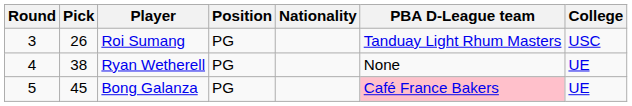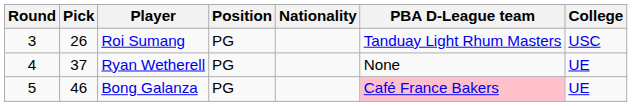(79, 64) 38 -> (79, 64) 37
(79, 88) 45 -> (79, 88) 46
